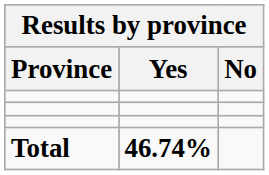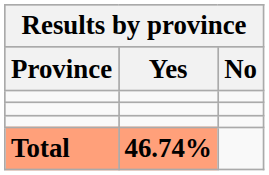(40, 148) no background -> (40, 148) lightsalmon background
(168, 148) no background -> (168, 148) lightsalmon background
